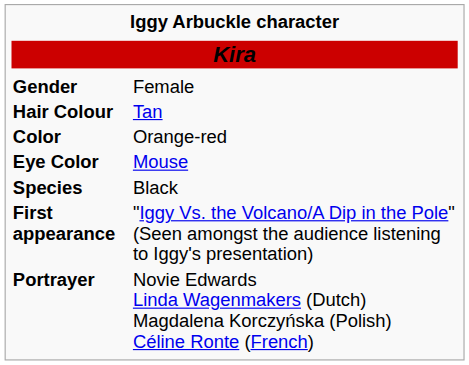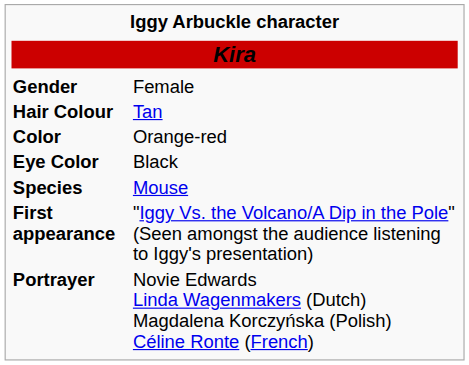(161, 162) Mouse -> (155, 162) Black
(155, 188) Black -> (161, 188) Mouse
